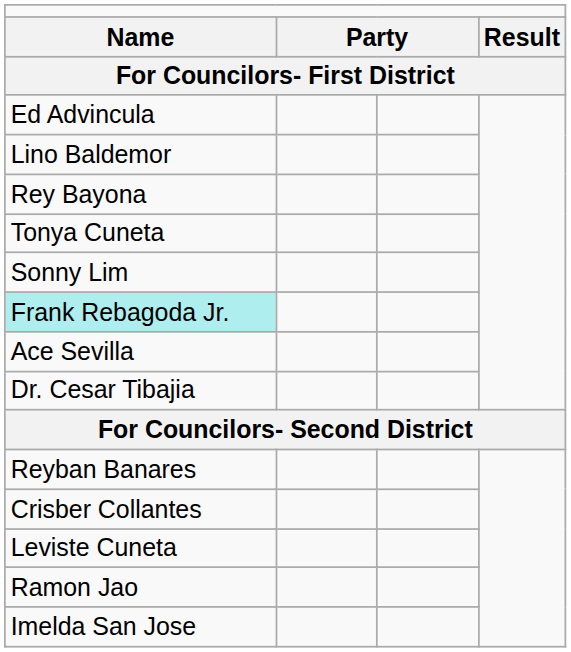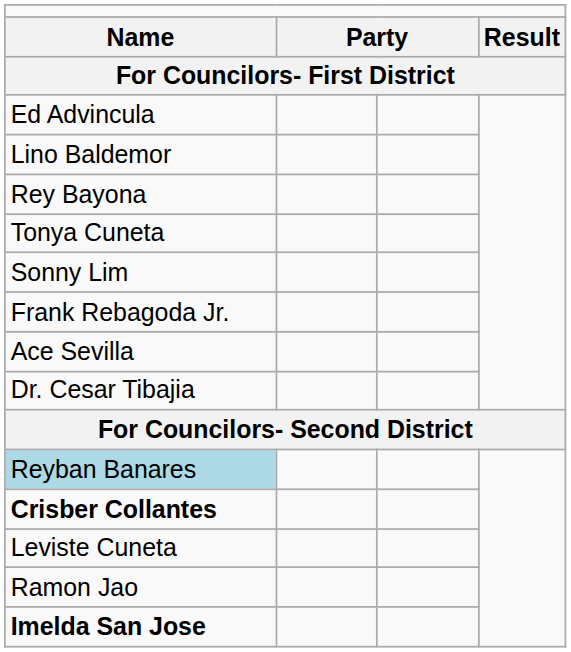(120, 312) paleturquoise background -> (120, 312) no background
(103, 470) no background -> (103, 470) lightblue background
(106, 509) normal -> (114, 509) bold
(103, 627) normal -> (108, 627) bold
